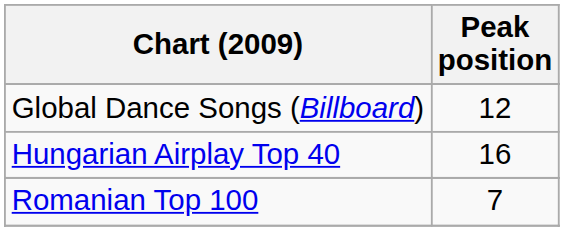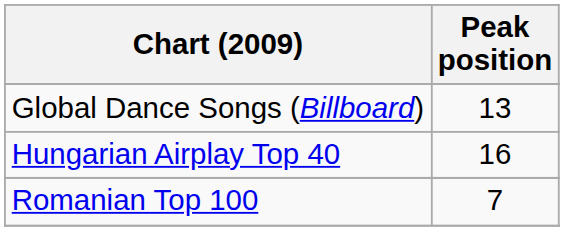(495, 107) 12 -> (495, 107) 13
